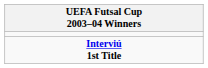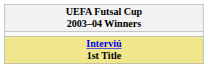(104, 50) no background -> (104, 50) khaki background
